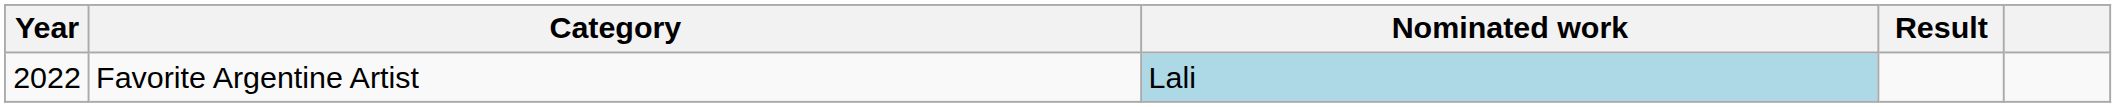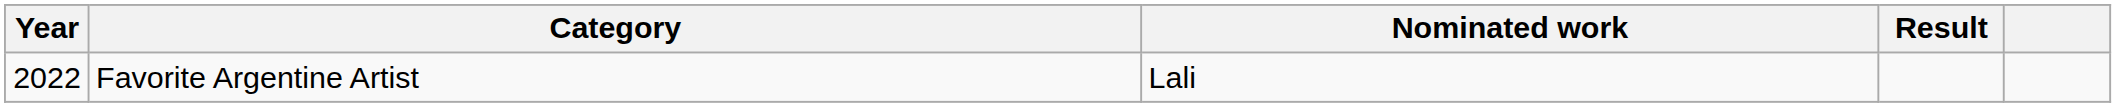(1172, 76) lightblue background -> (1172, 76) no background
